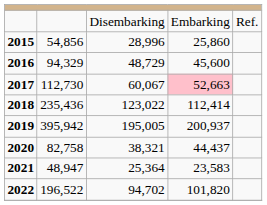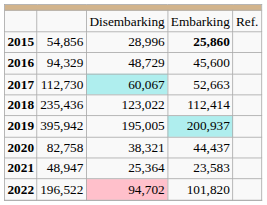(212, 42) normal -> (212, 42) bold
(146, 84) no background -> (146, 84) paleturquoise background
(212, 84) pink background -> (212, 84) no background
(208, 126) no background -> (208, 126) paleturquoise background
(146, 189) no background -> (146, 189) pink background
